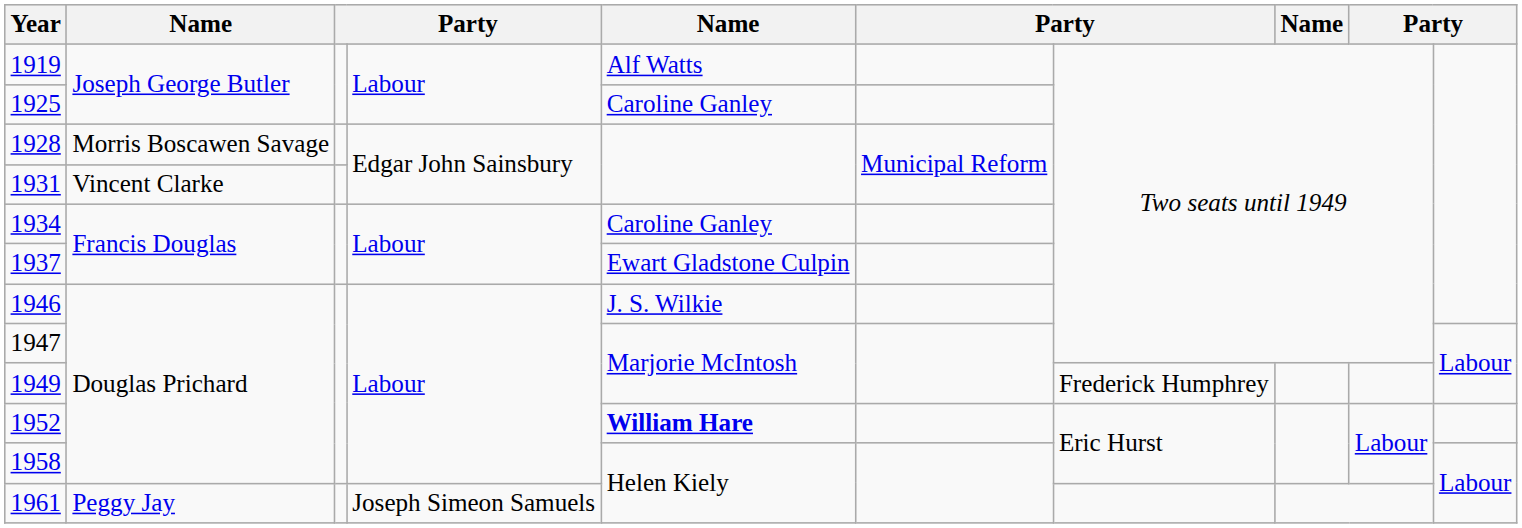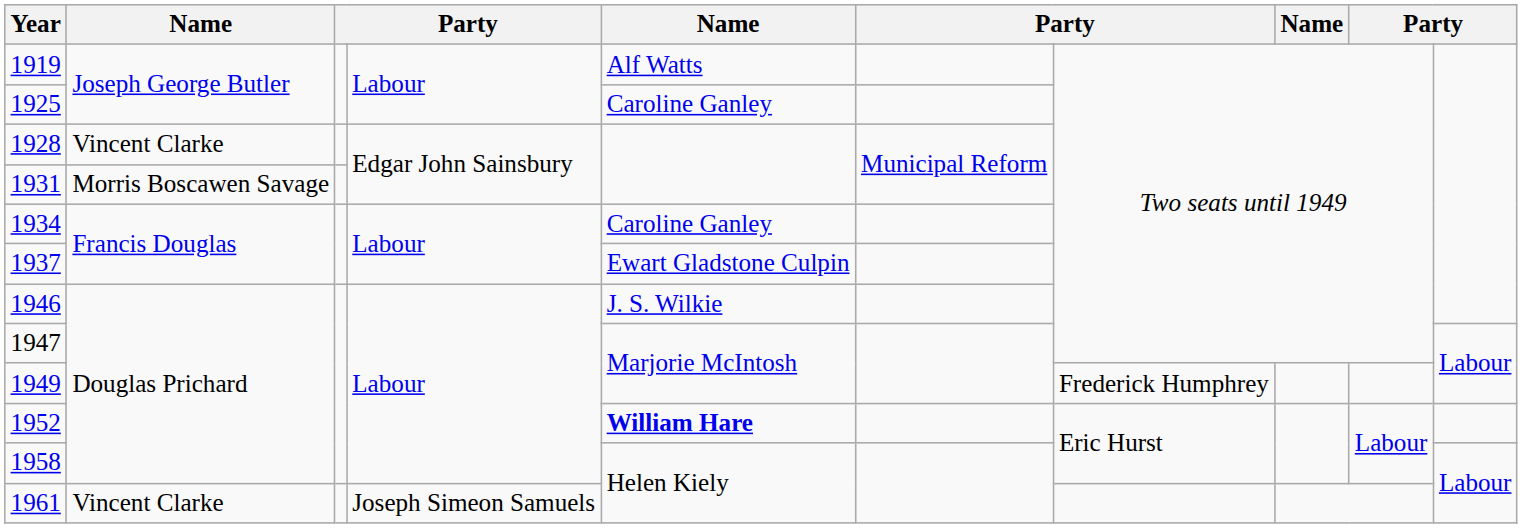(201, 143) Morris Boscawen Savage -> (148, 143) Vincent Clarke
(148, 183) Vincent Clarke -> (201, 183) Morris Boscawen Savage
(124, 502) Peggy Jay -> (148, 502) Vincent Clarke
